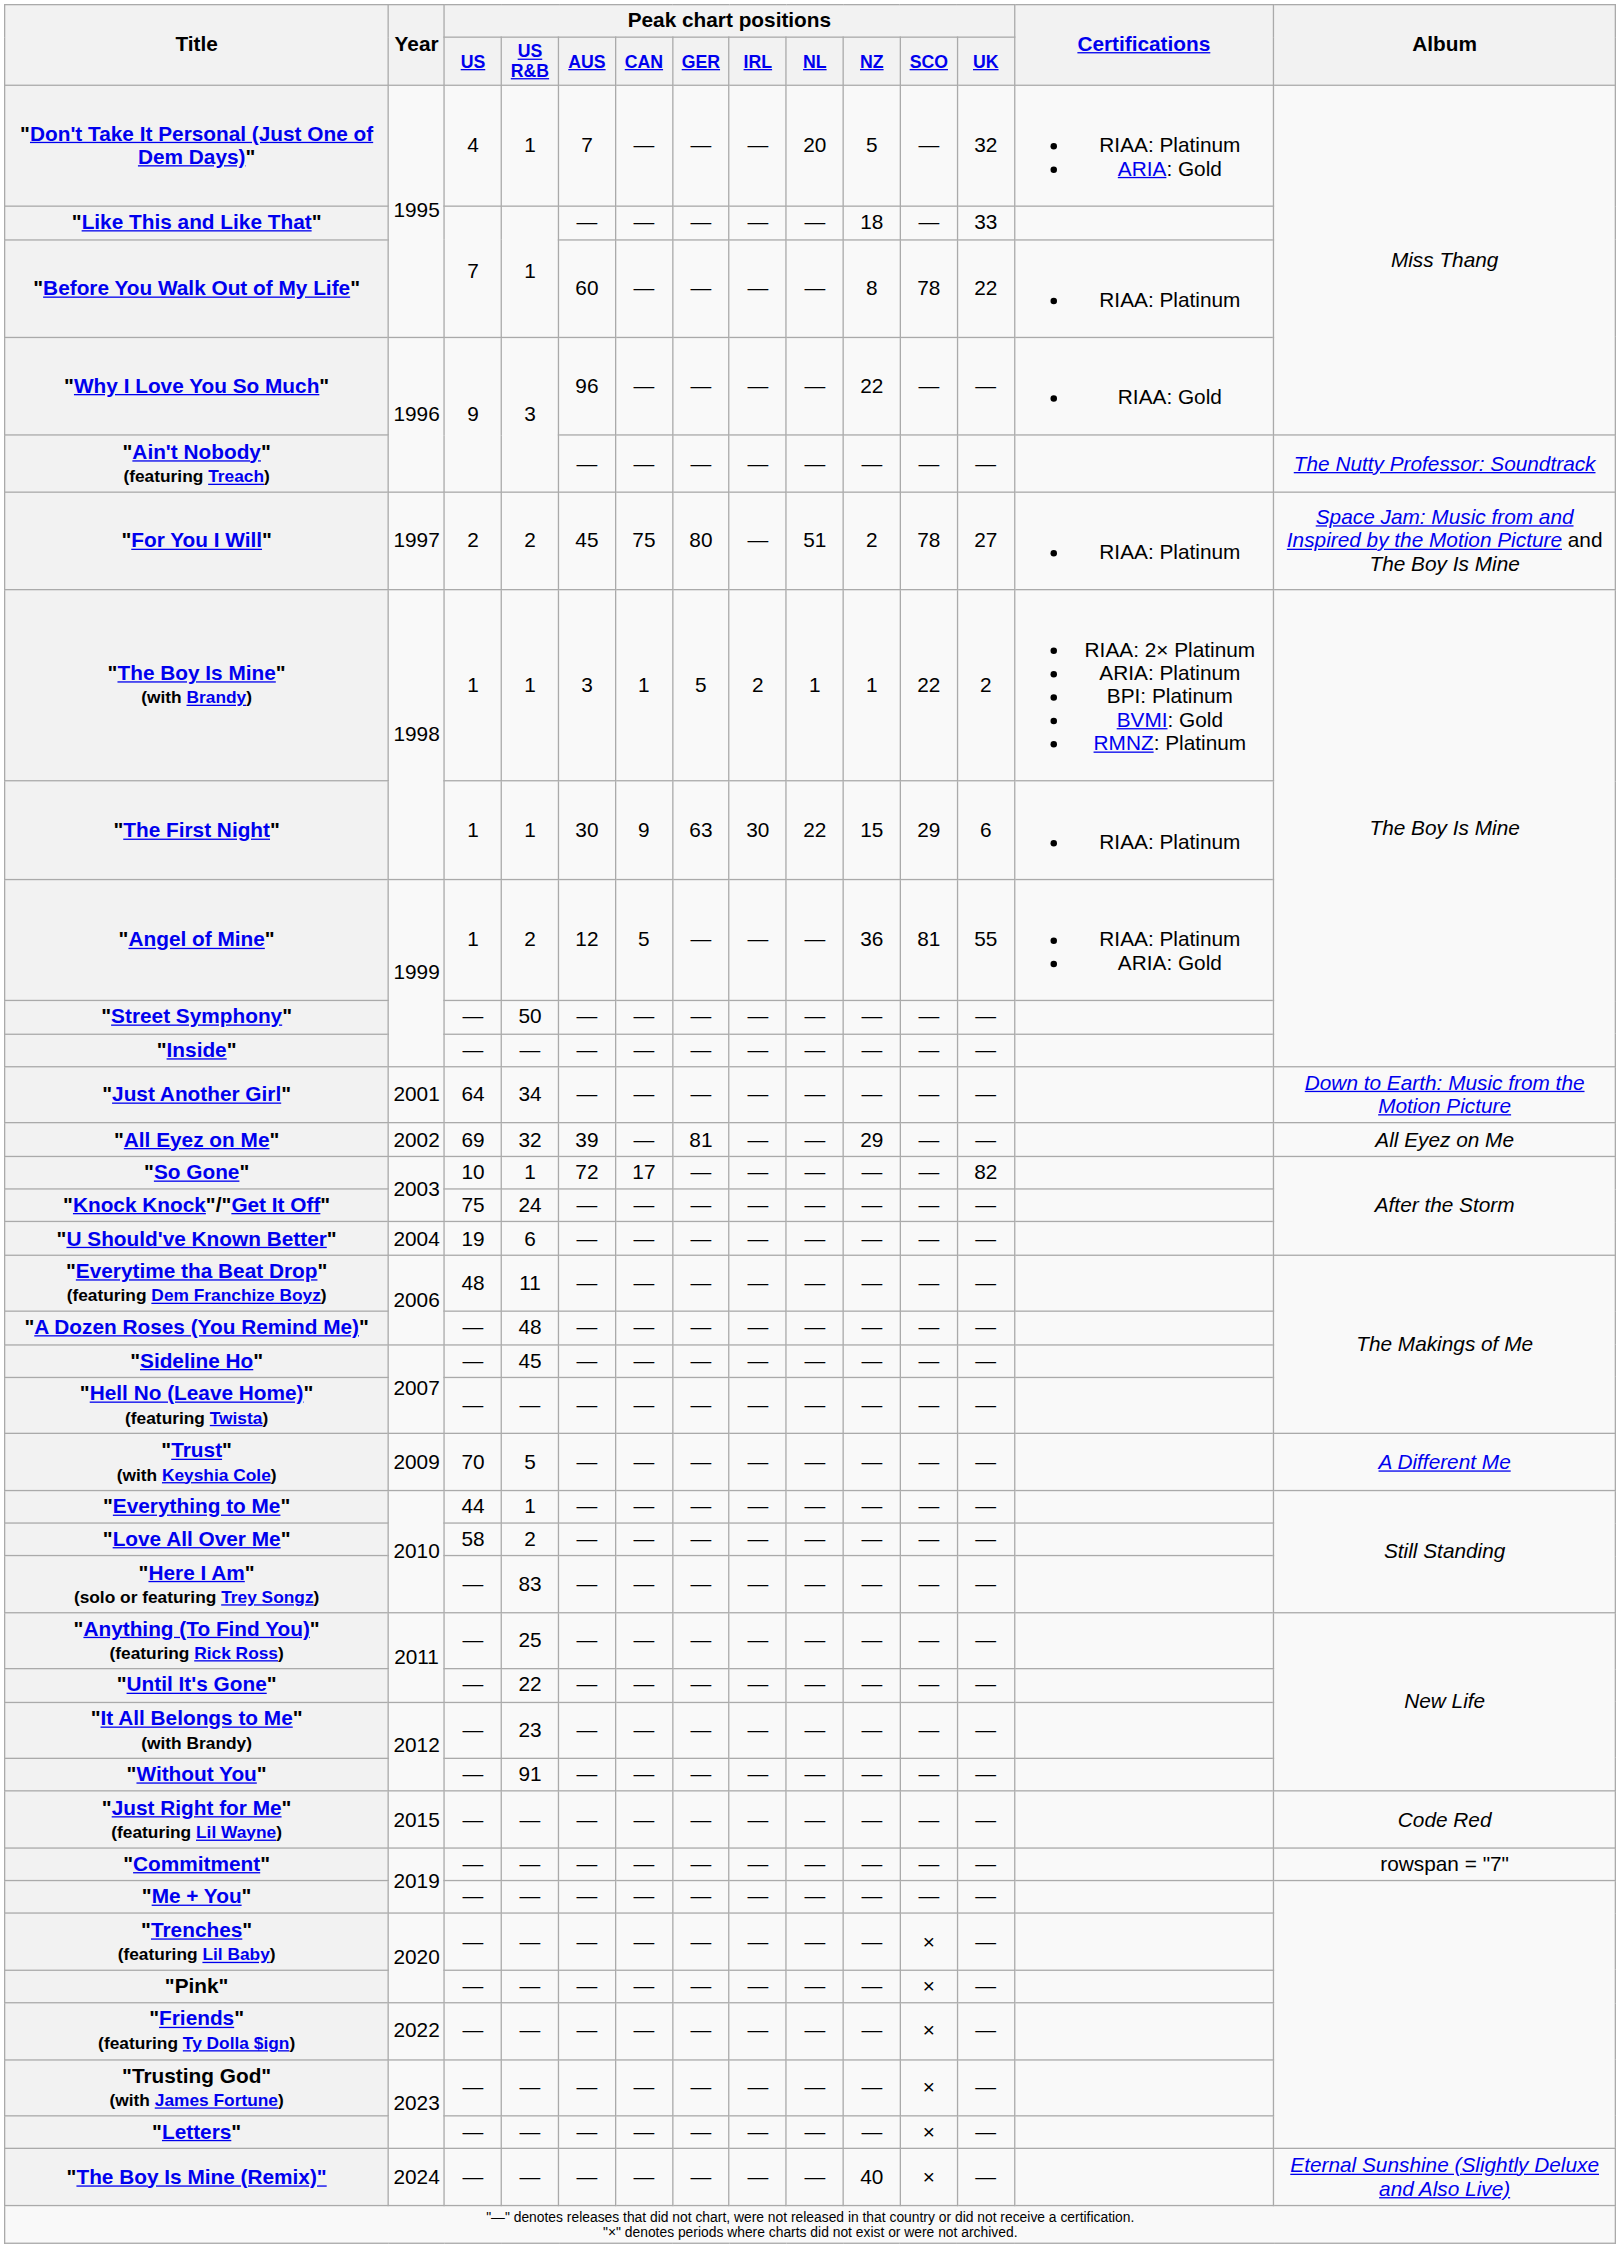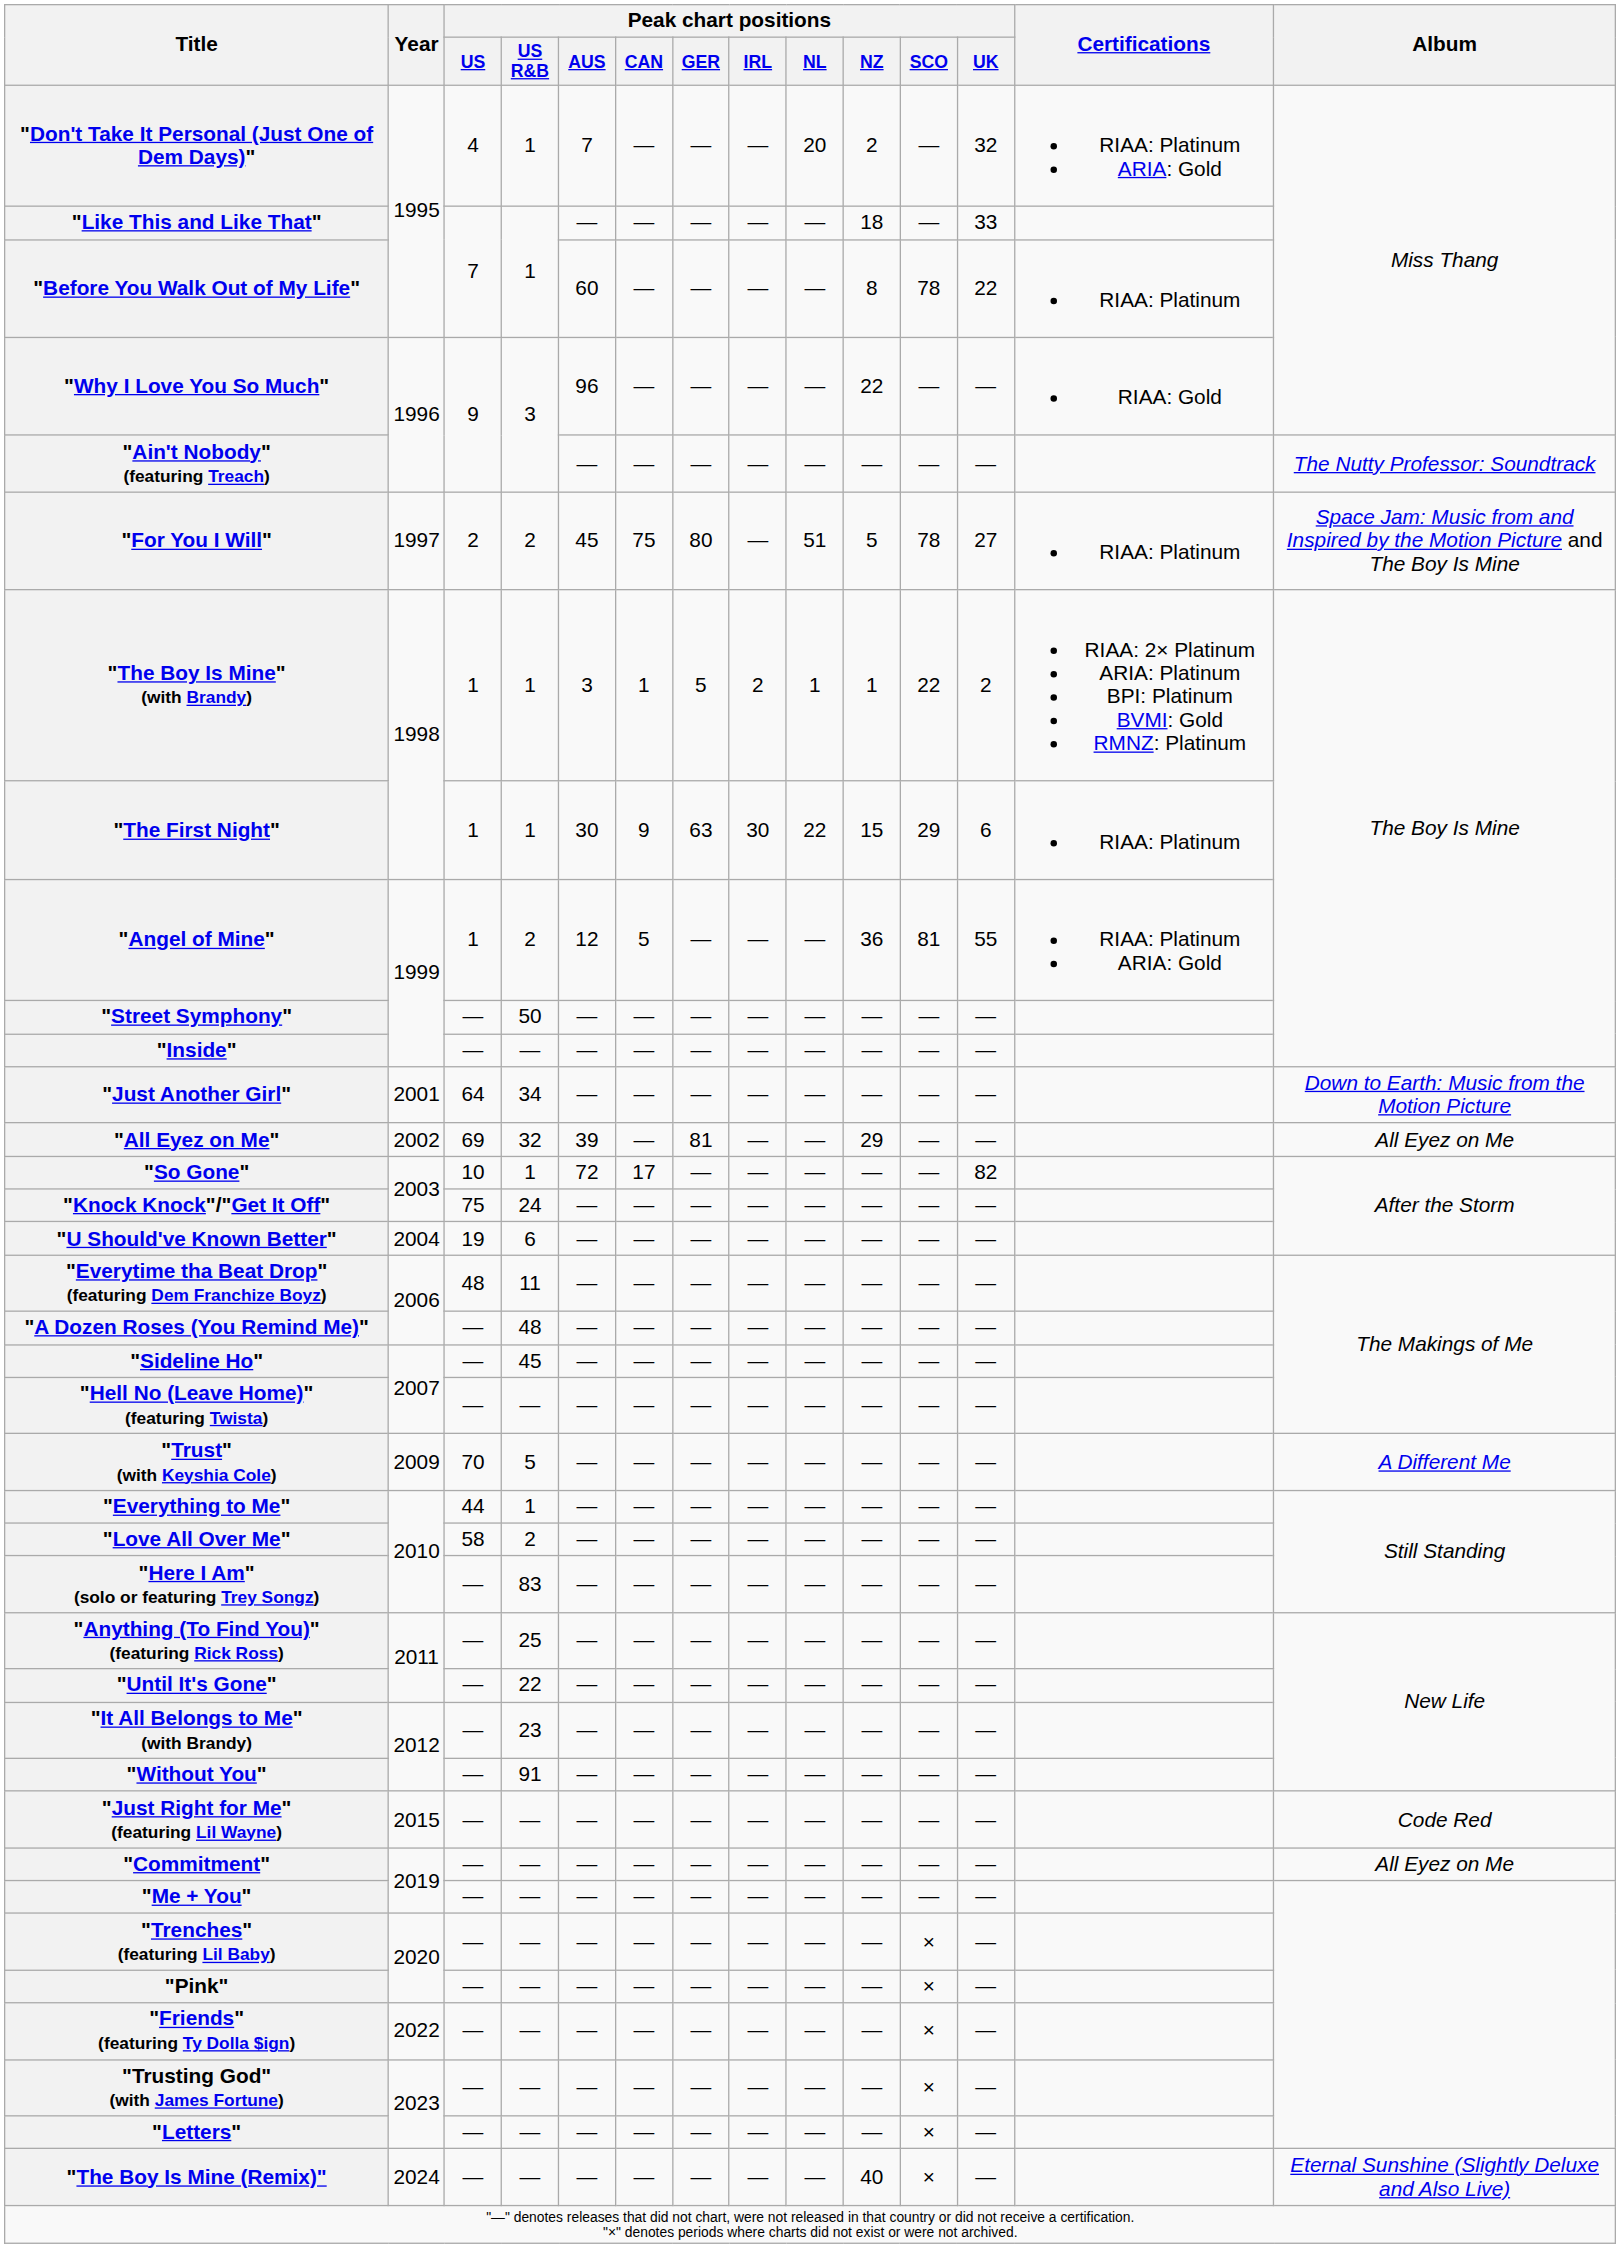(872, 145) 5 -> (872, 145) 2
(872, 540) 2 -> (872, 540) 5
(1445, 1863) rowspan = "7" -> (1445, 1863) All Eyez on Me
